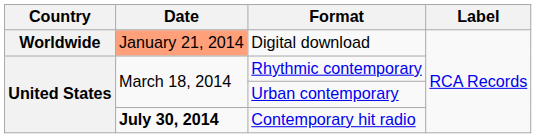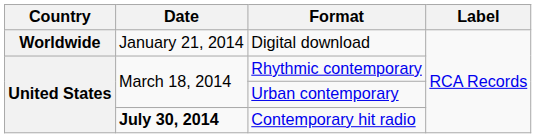(181, 42) lightsalmon background -> (181, 42) no background
